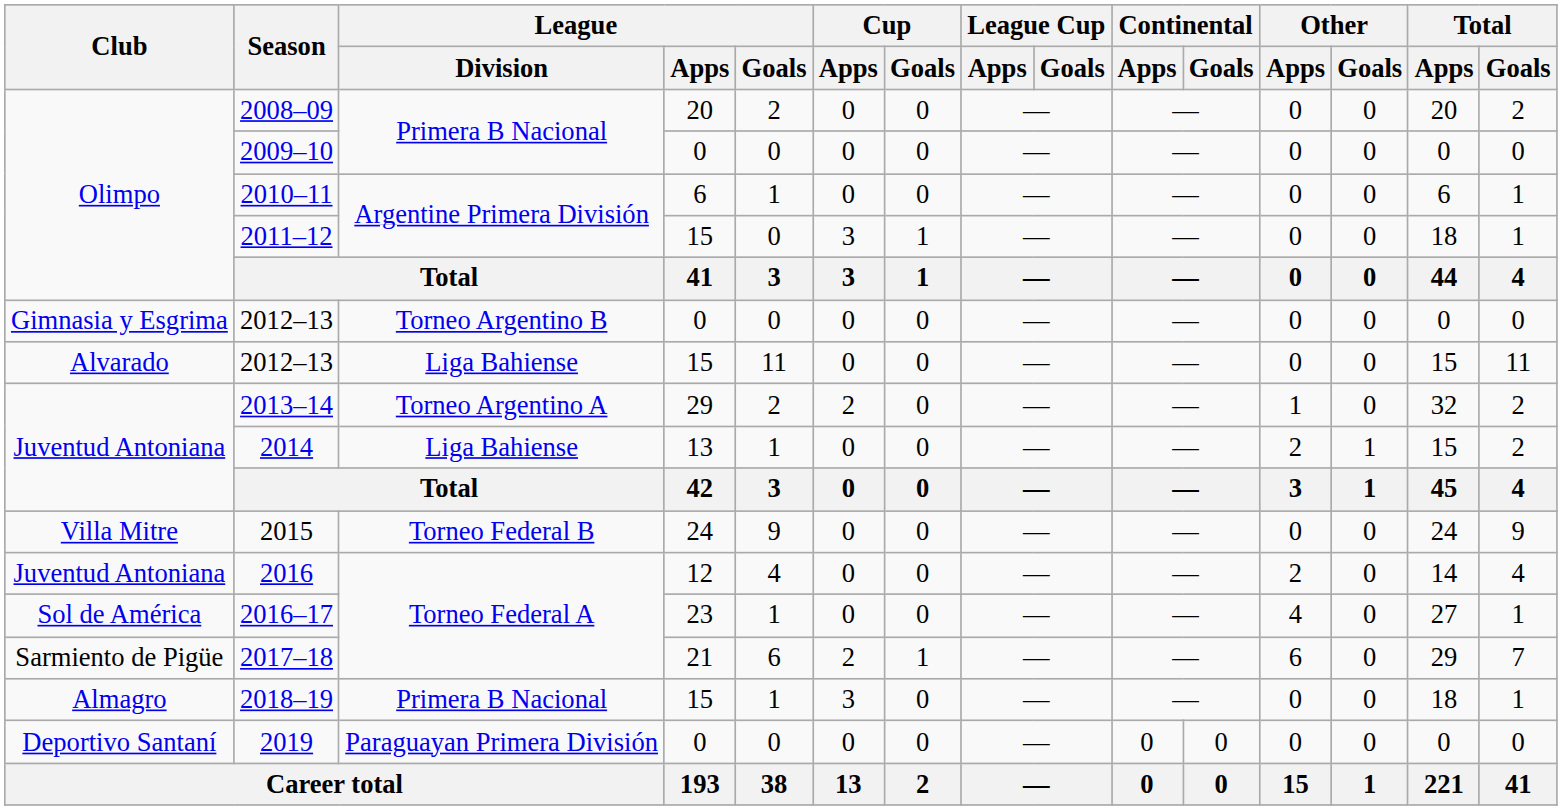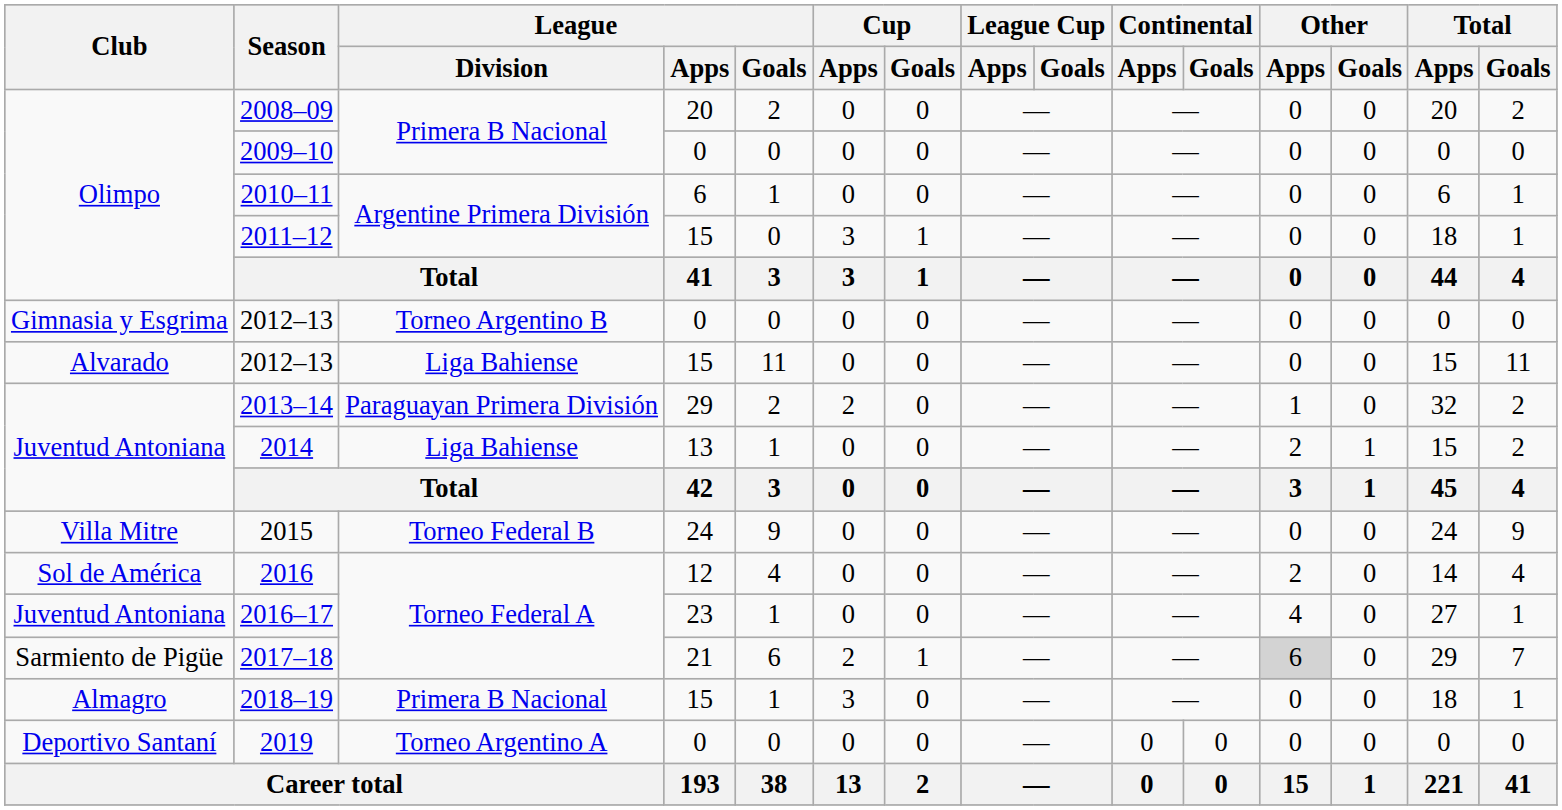(502, 404) Torneo Argentino A -> (502, 404) Paraguayan Primera División
(119, 573) Juventud Antoniana -> (119, 573) Sol de América
(119, 615) Sol de América -> (119, 615) Juventud Antoniana
(1295, 657) no background -> (1295, 657) lightgrey background
(502, 741) Paraguayan Primera División -> (502, 741) Torneo Argentino A
